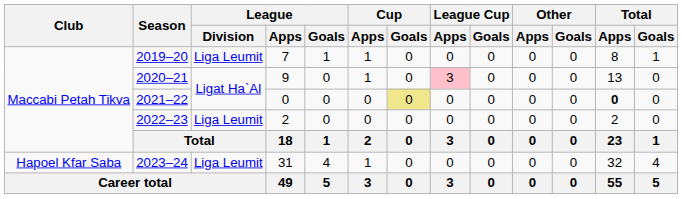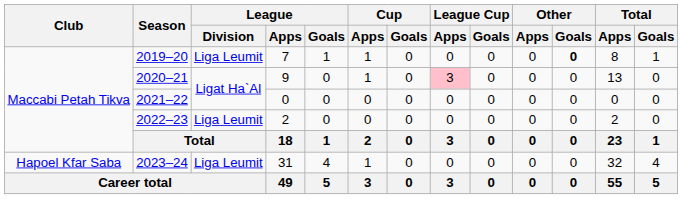(574, 57) normal -> (574, 57) bold
(409, 99) khaki background -> (409, 99) no background
(615, 99) bold -> (615, 99) normal
